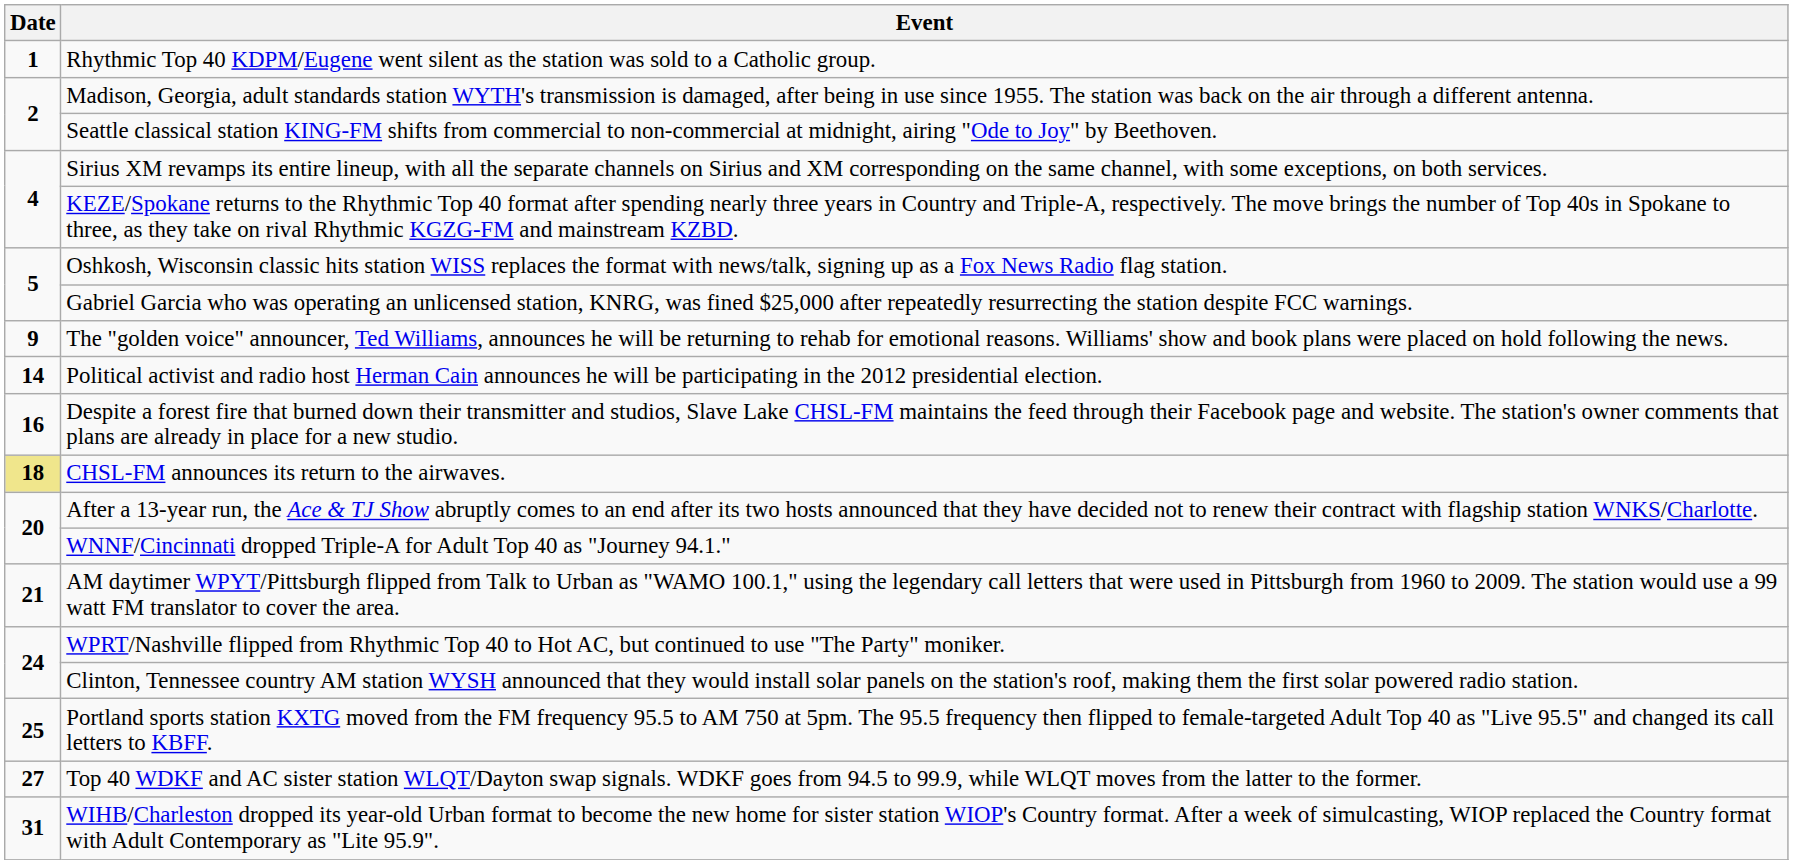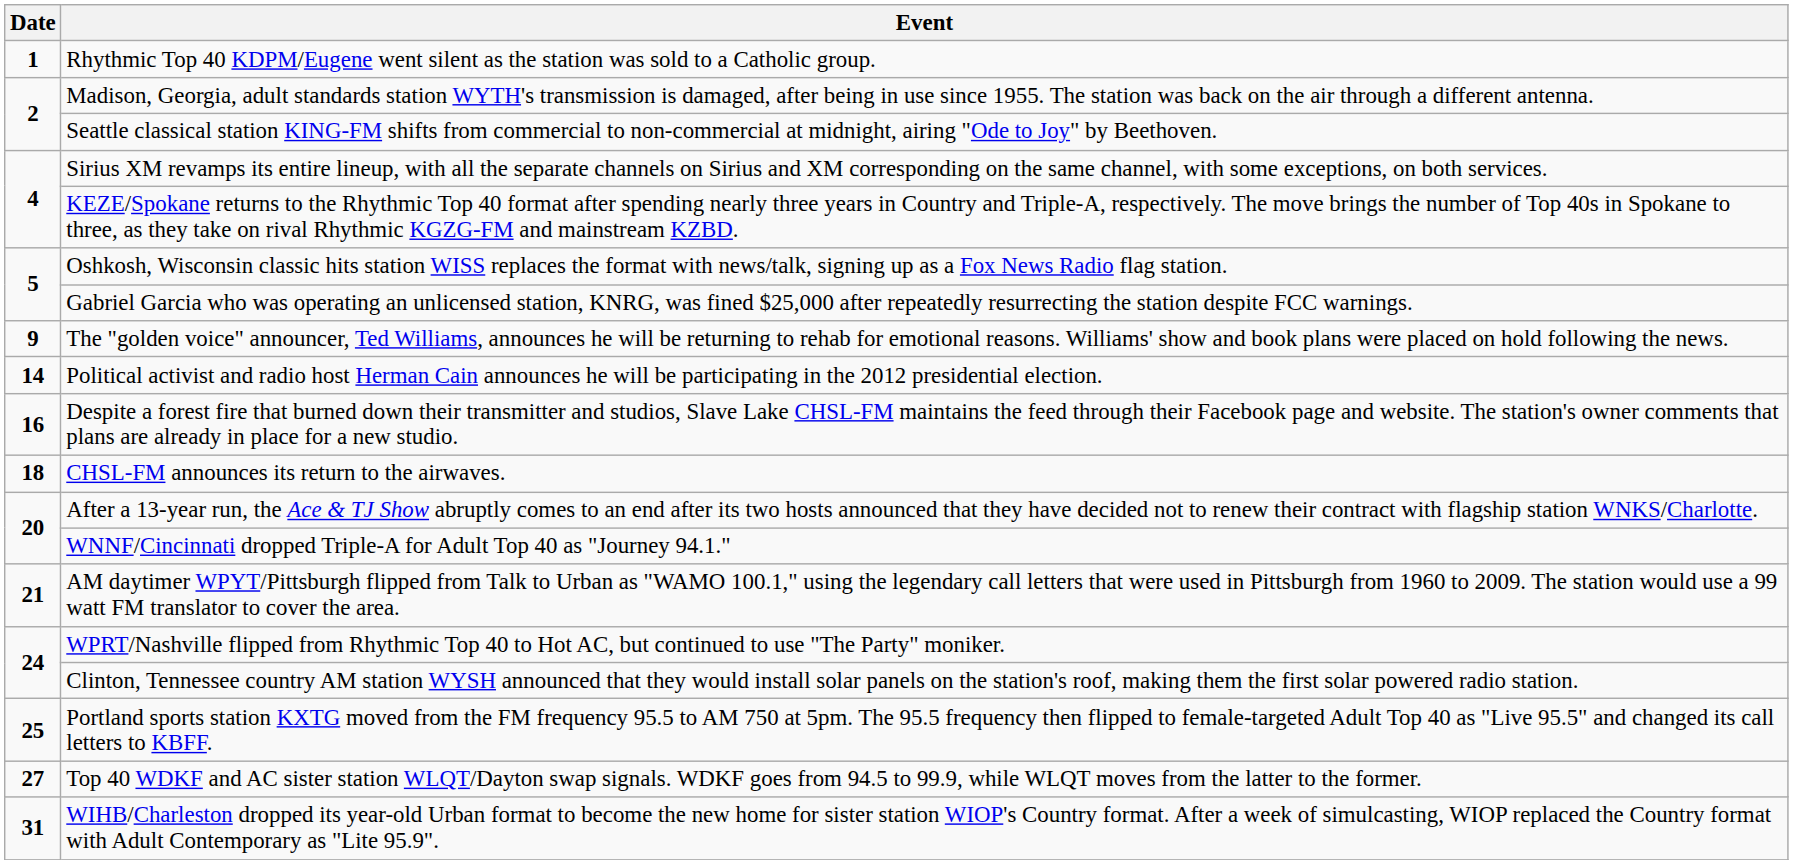(33, 473) khaki background -> (33, 473) no background
